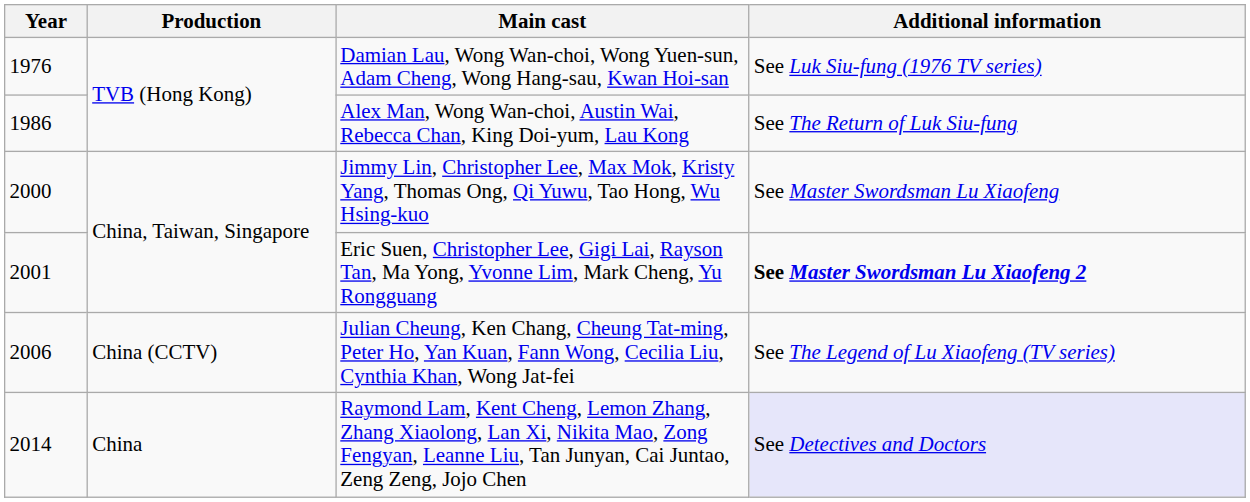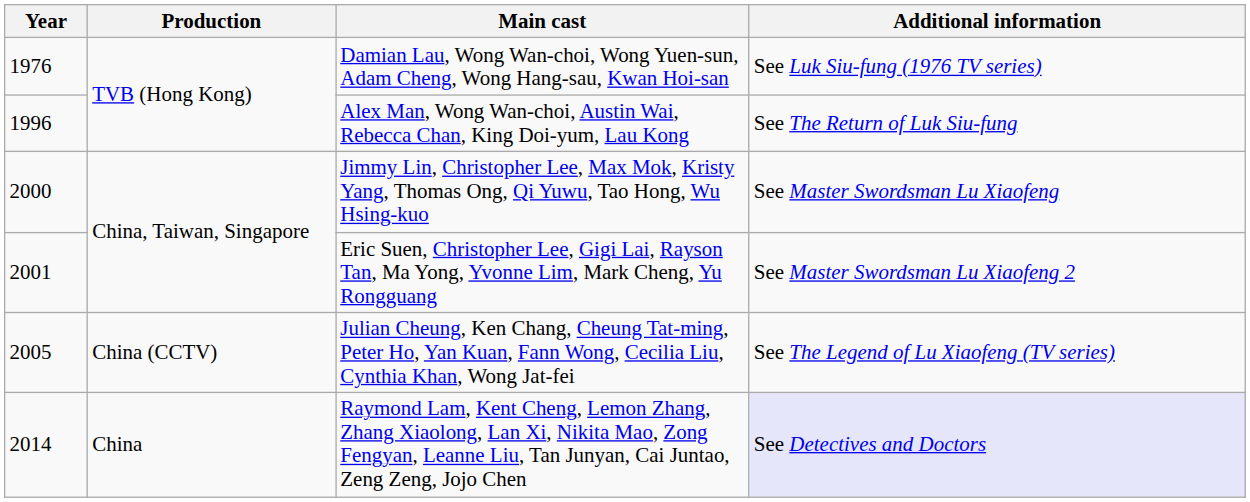(30, 122) 1986 -> (30, 122) 1996
(920, 271) bold -> (914, 271) normal
(30, 352) 2006 -> (30, 352) 2005
